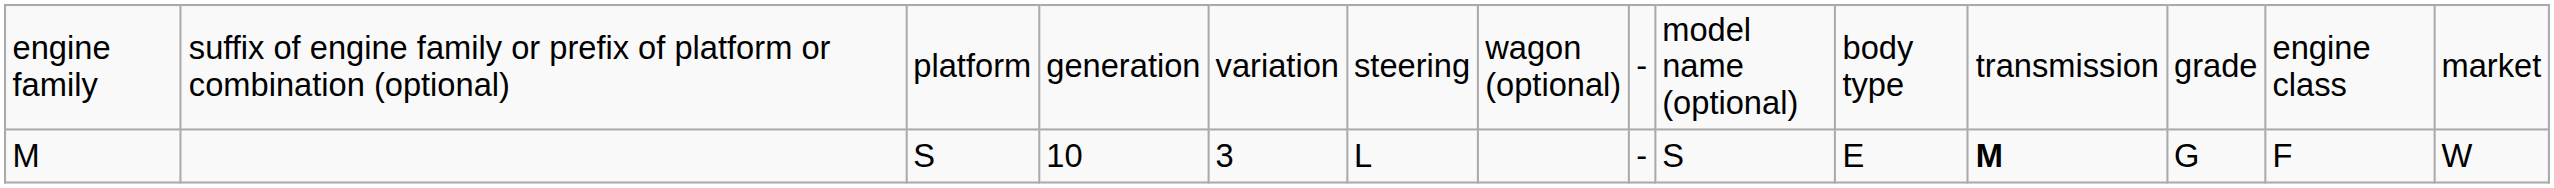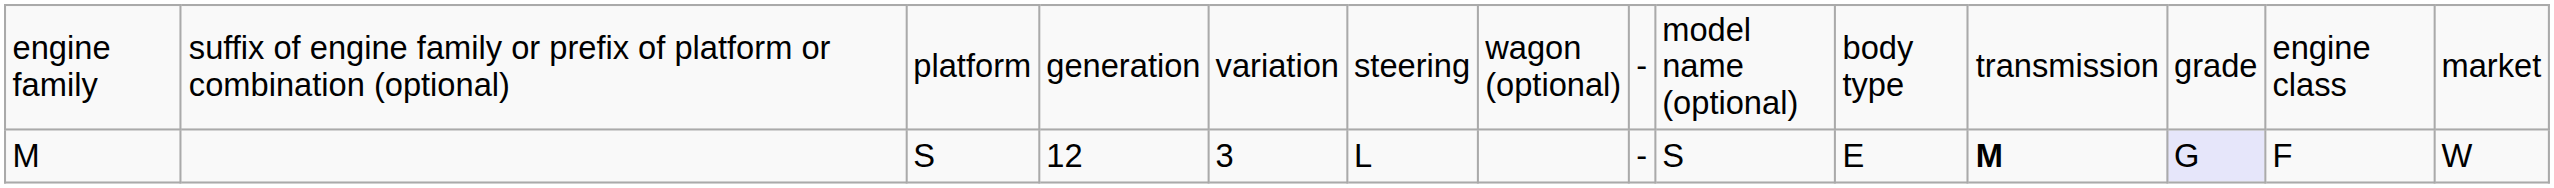(1064, 155) 10 -> (1064, 155) 12
(2187, 155) no background -> (2187, 155) lavender background
